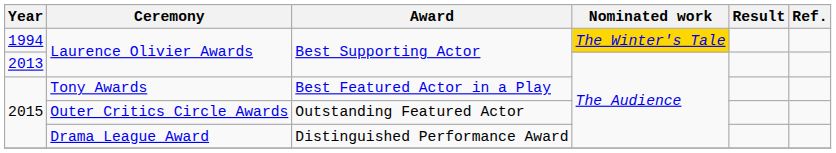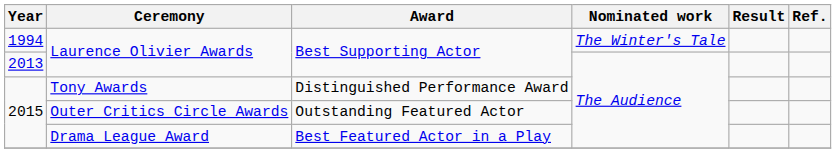(651, 40) gold background -> (651, 40) no background
(423, 88) Best Featured Actor in a Play -> (432, 88) Distinguished Performance Award
(432, 136) Distinguished Performance Award -> (423, 136) Best Featured Actor in a Play
